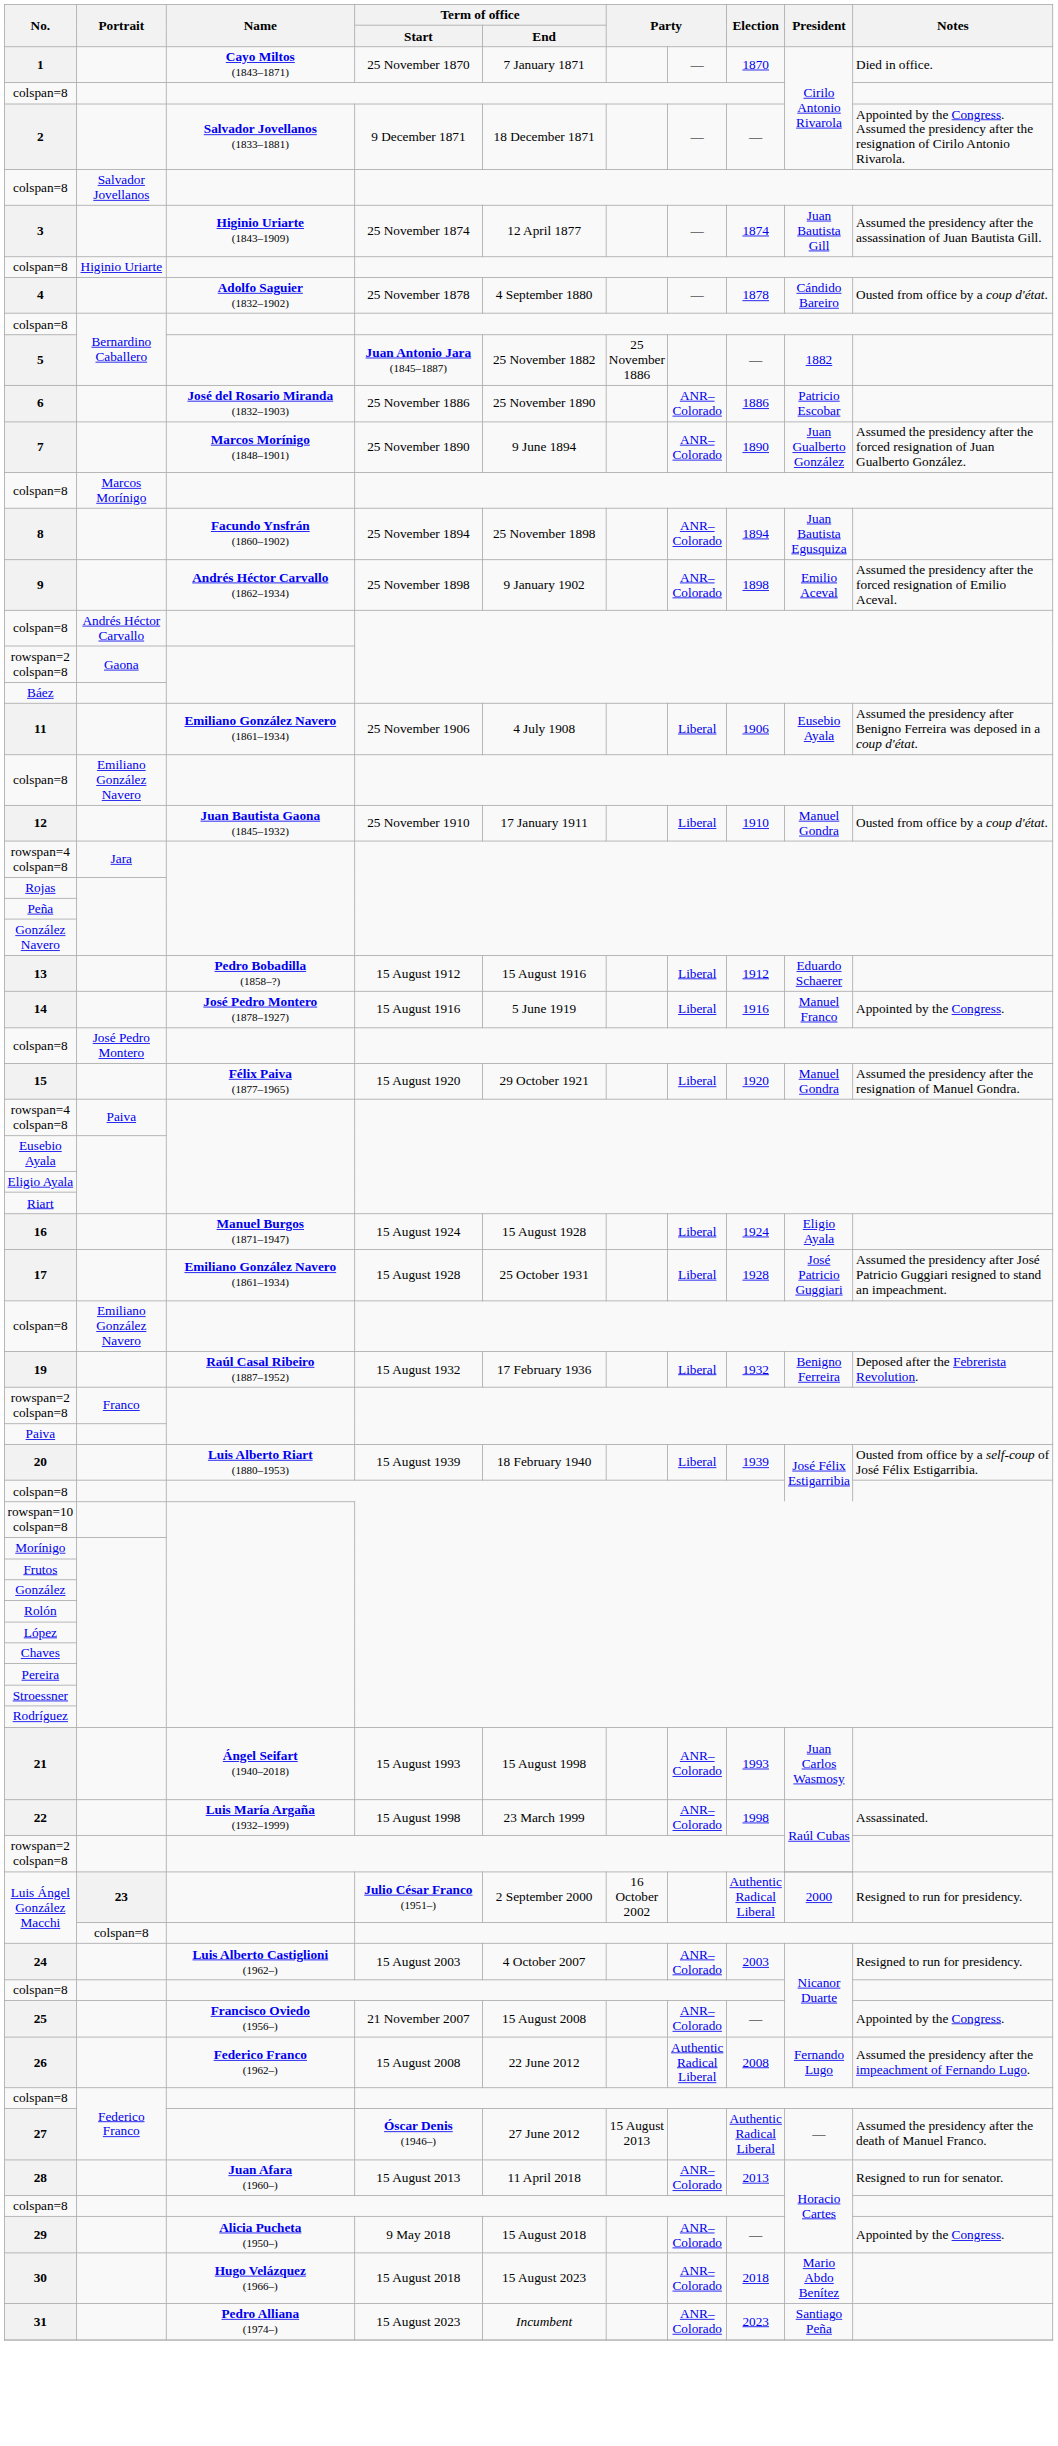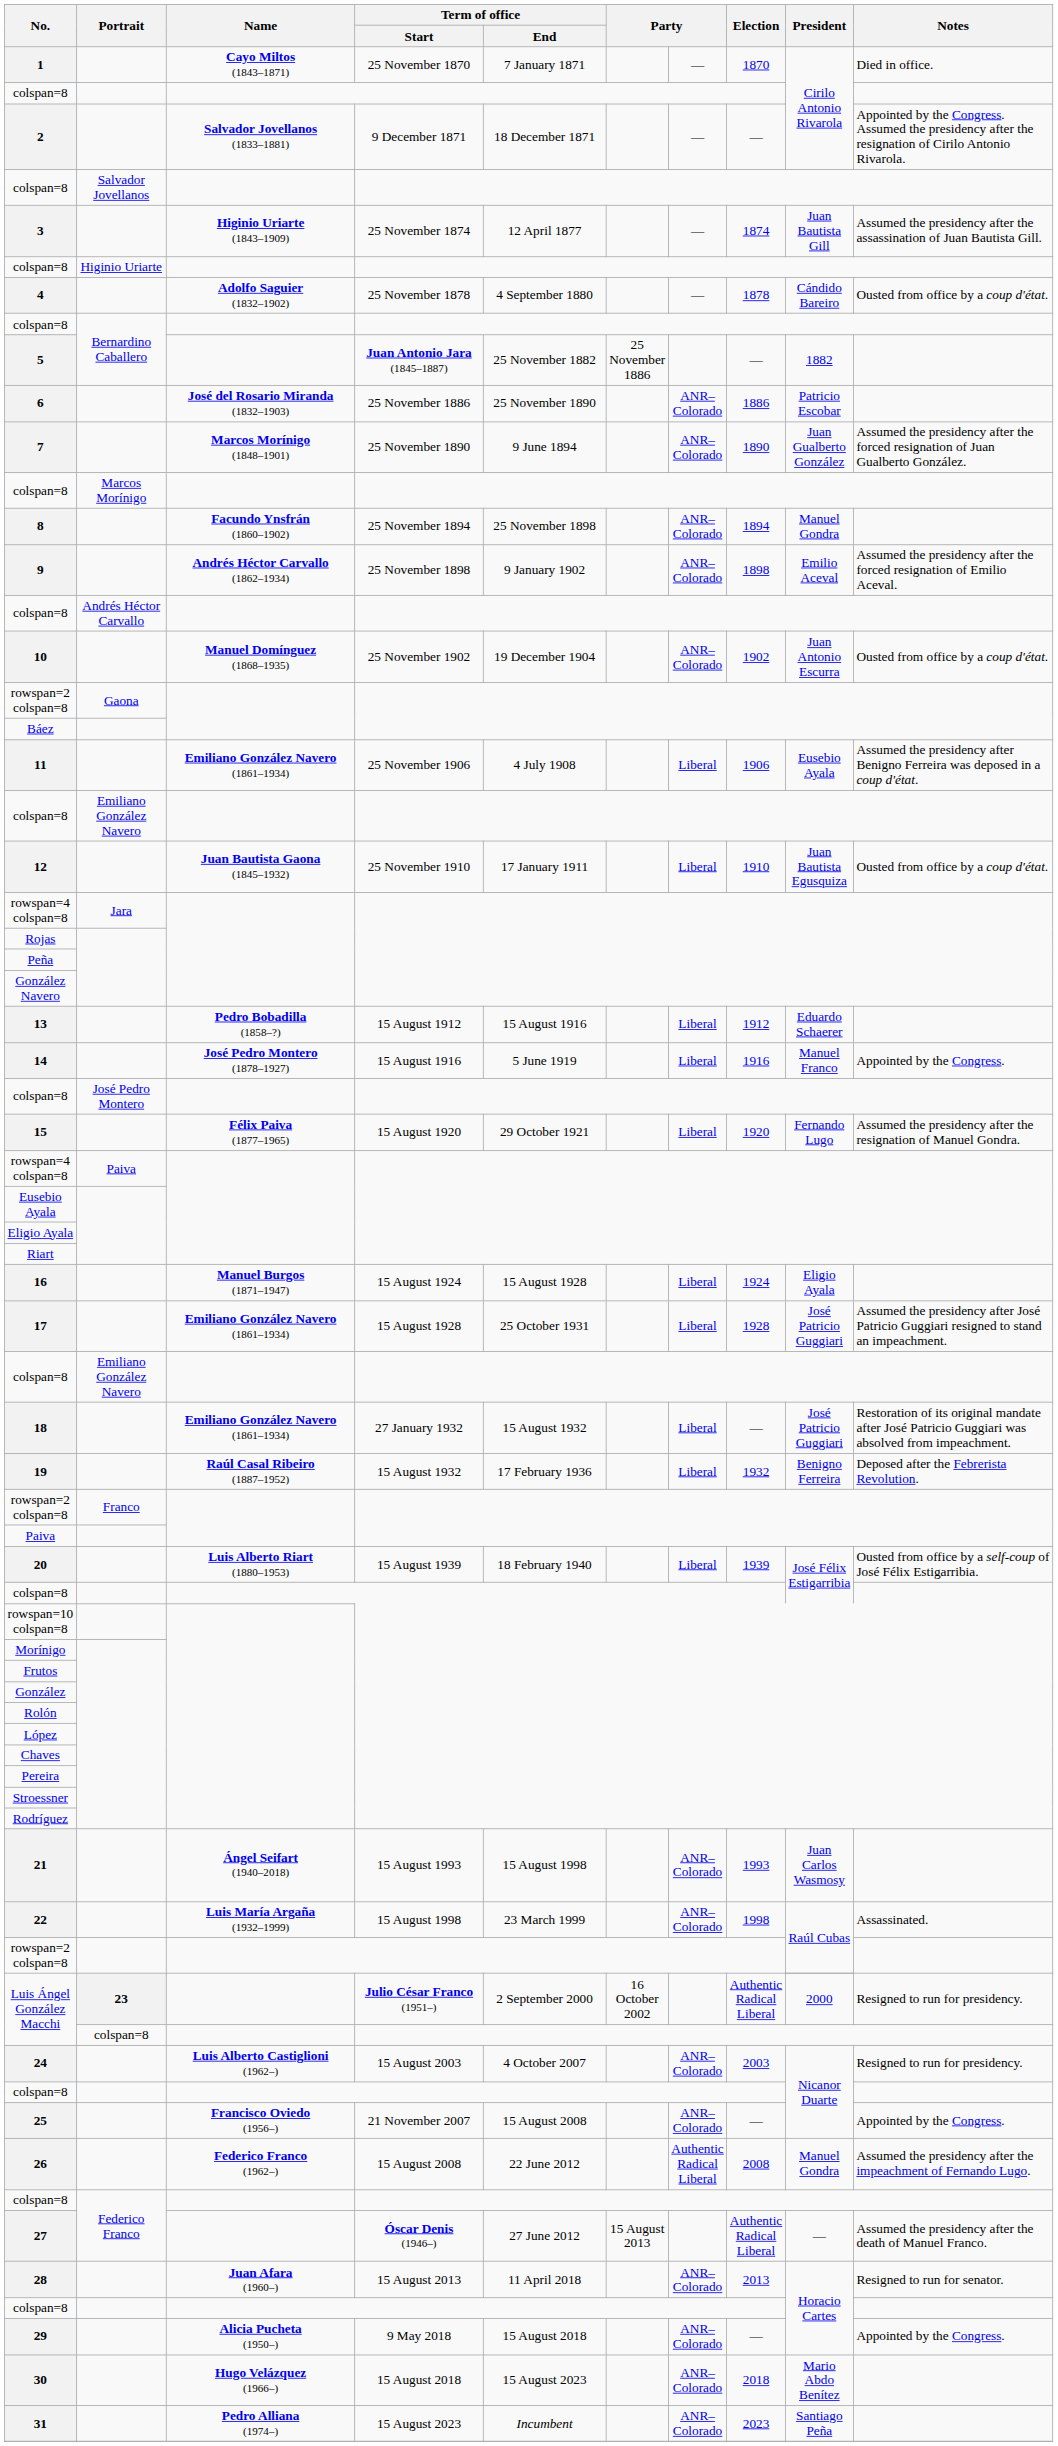(819, 533) Juan Bautista Egusquiza -> (819, 526) Manuel Gondra
+ row: (40, 656)
(819, 823) Manuel Gondra -> (819, 866) Juan Bautista Egusquiza
(819, 1081) Manuel Gondra -> (819, 1132) Fernando Lugo
+ row: (40, 1427)
(819, 2062) Fernando Lugo -> (819, 2164) Manuel Gondra
